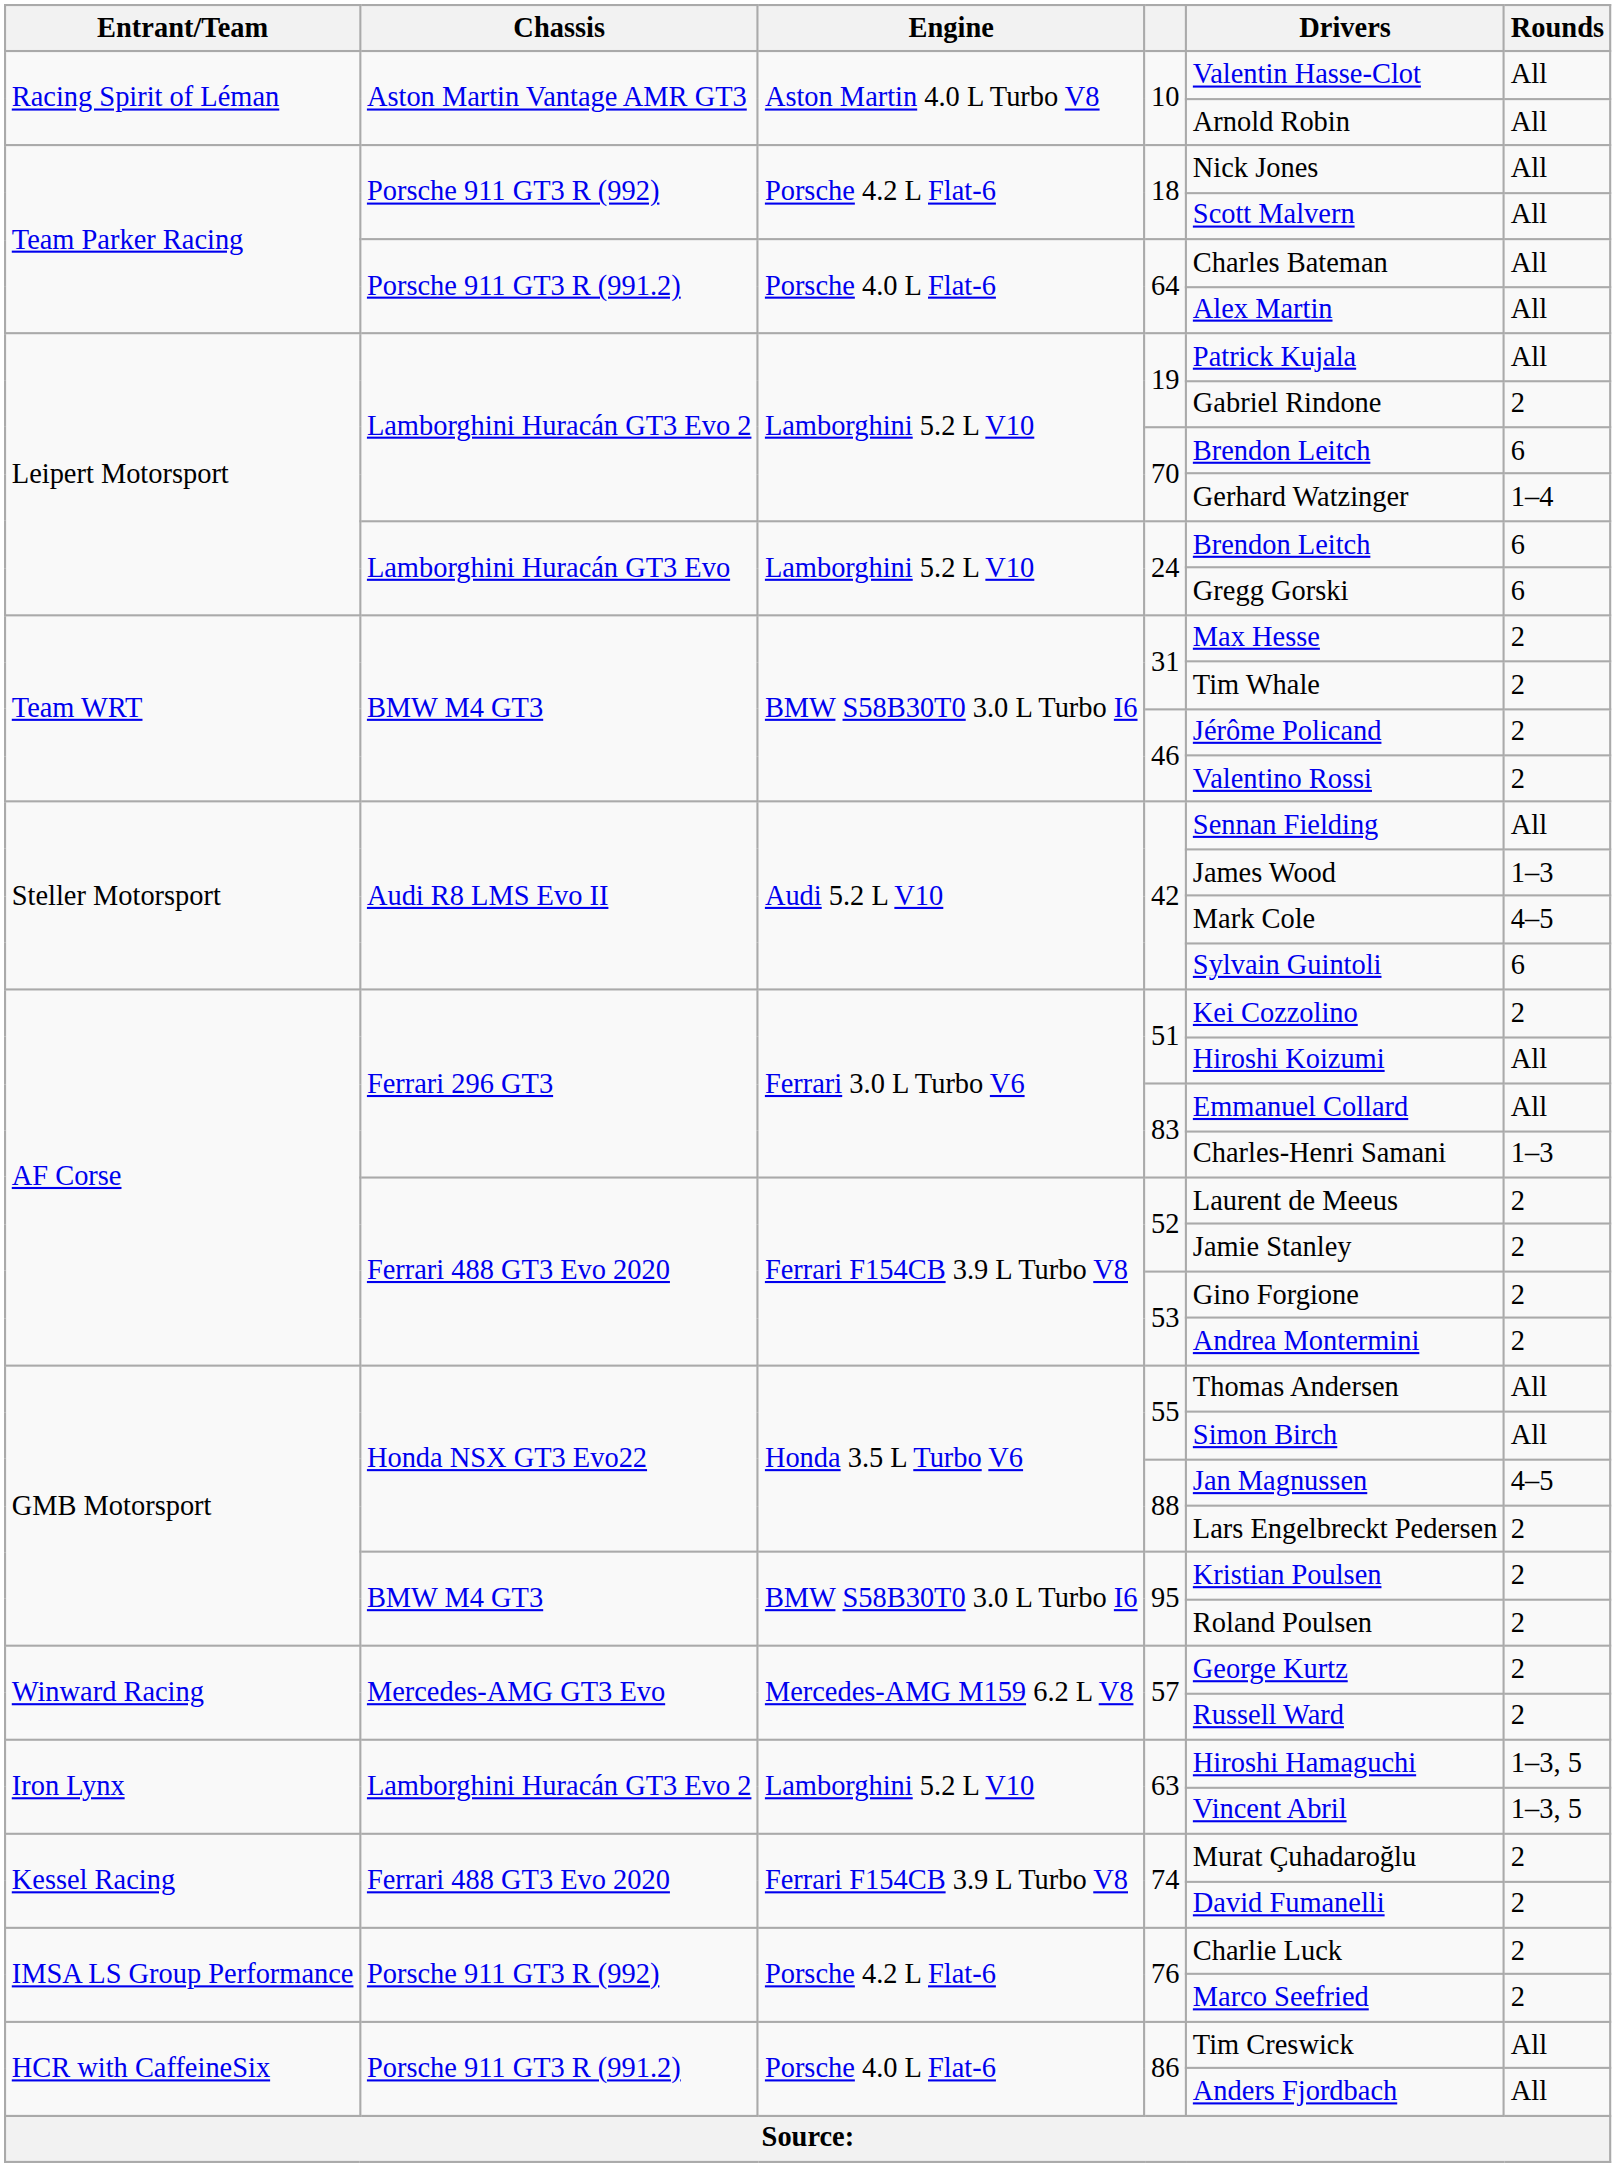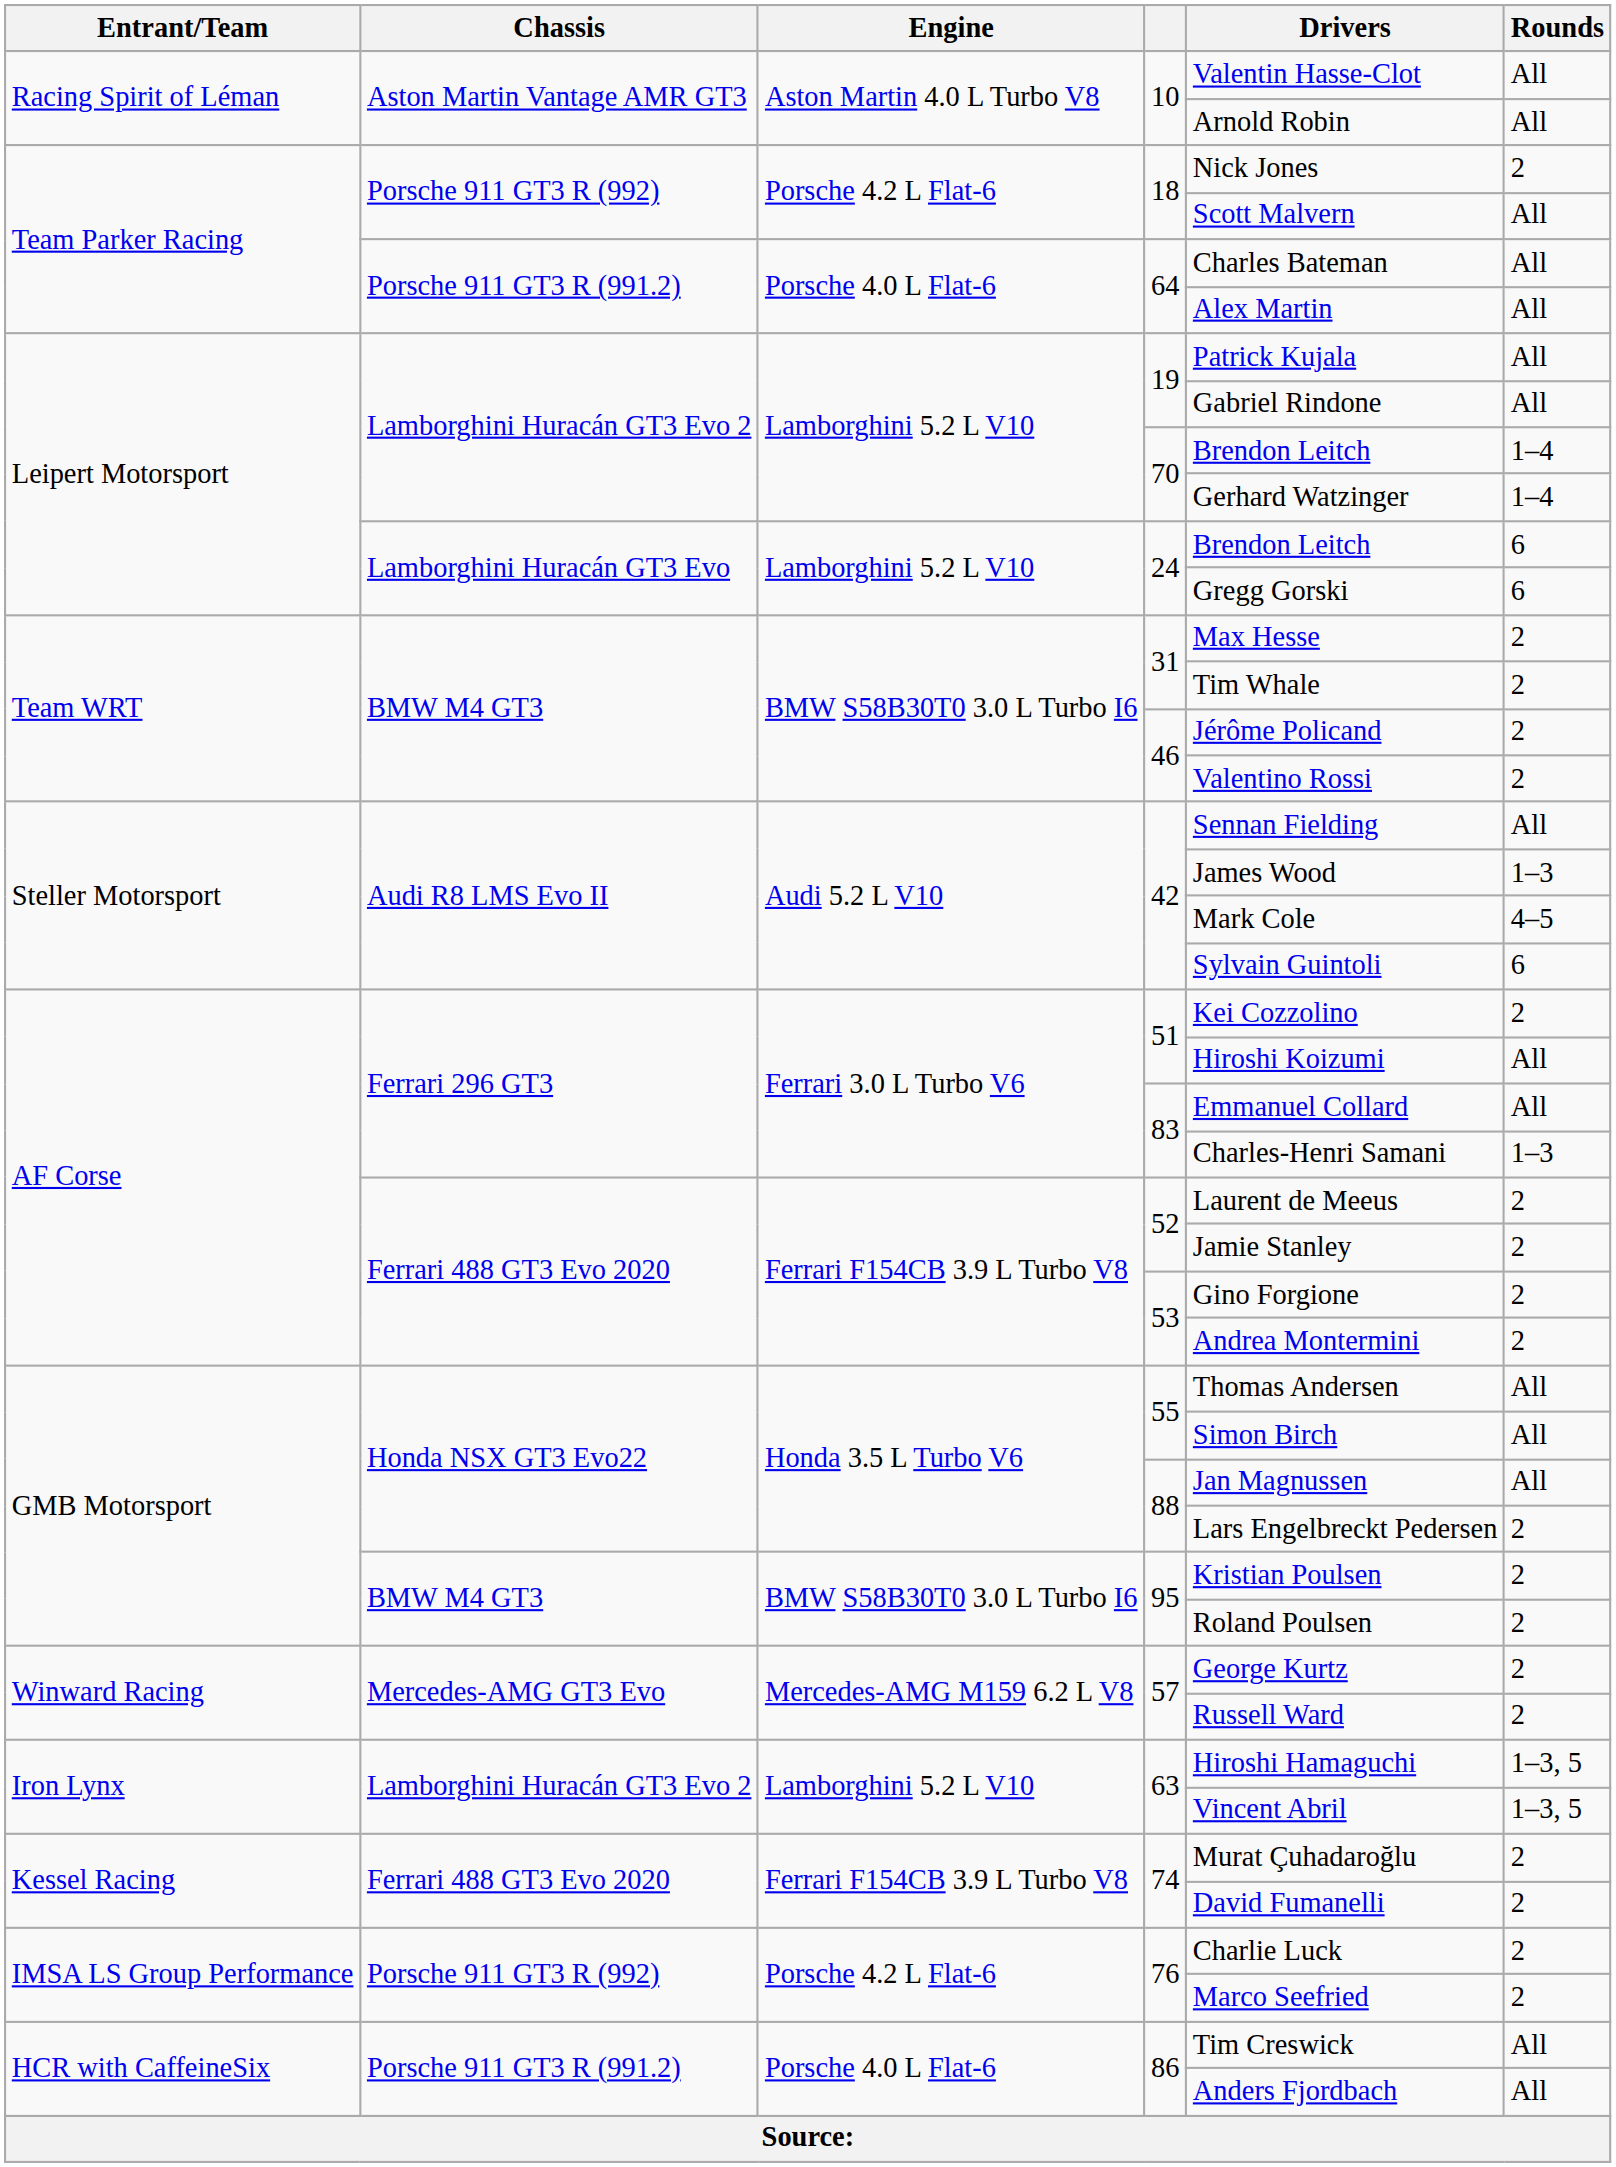(1529, 168) All -> (1518, 168) 2
(1518, 402) 2 -> (1529, 402) All
(1518, 449) 6 -> (1532, 449) 1–4
(1532, 1481) 4–5 -> (1529, 1481) All
